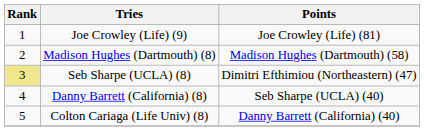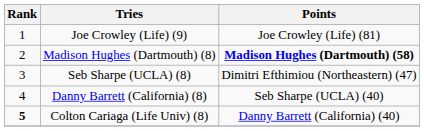(319, 55) normal -> (319, 55) bold
(22, 75) khaki background -> (22, 75) no background
(22, 116) normal -> (22, 116) bold
